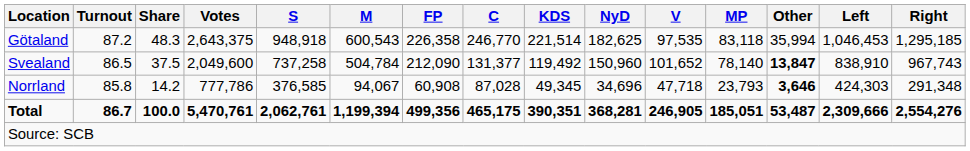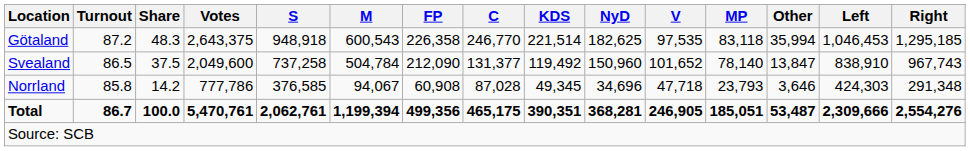(793, 63) bold -> (793, 63) normal
(797, 87) bold -> (797, 87) normal
